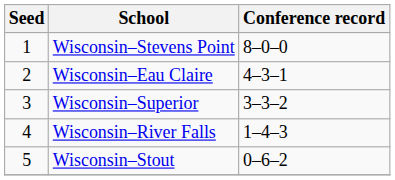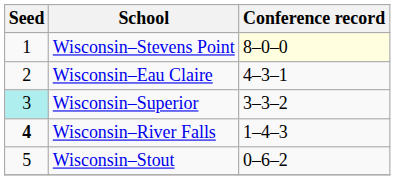(265, 47) no background -> (265, 47) lightyellow background
(27, 103) no background -> (27, 103) paleturquoise background
(27, 132) normal -> (27, 132) bold
